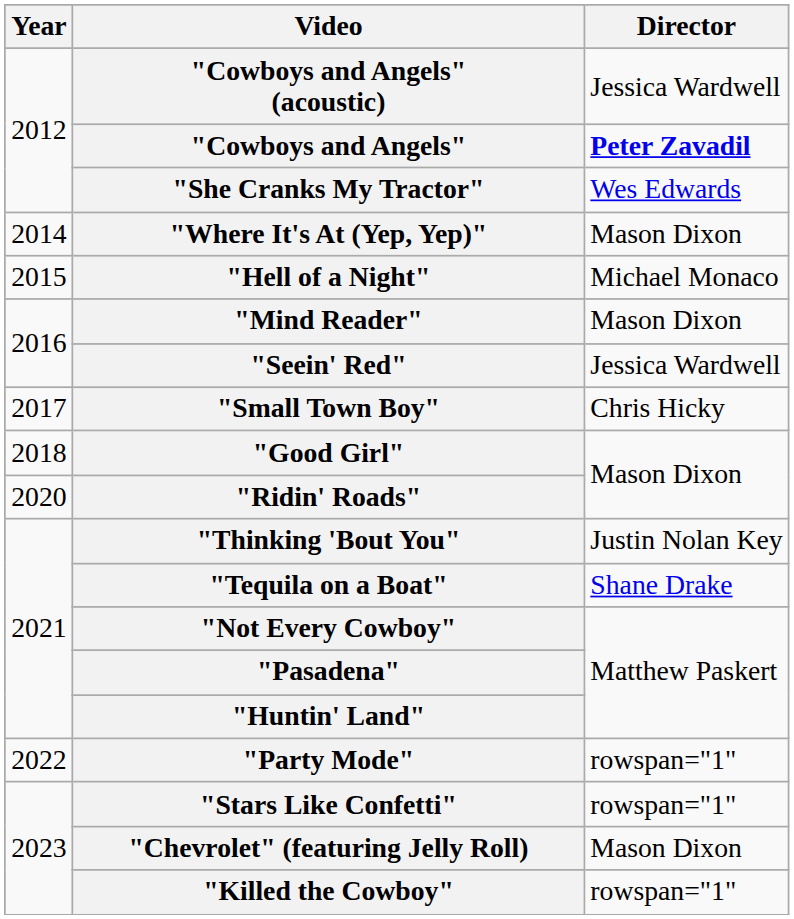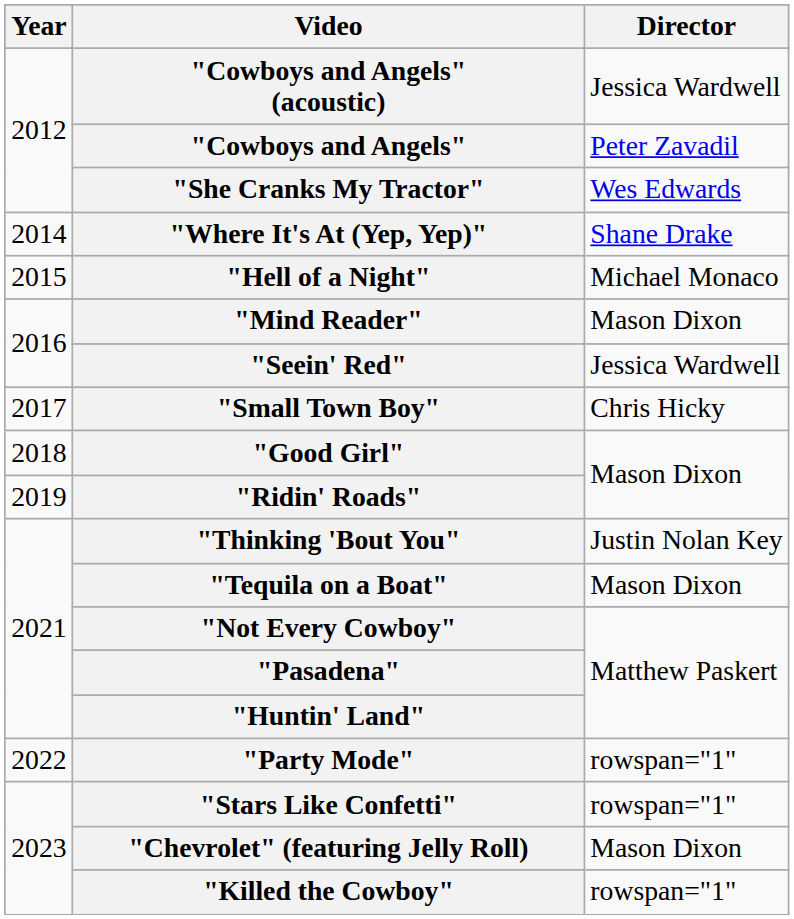(670, 145) bold -> (665, 145) normal
(666, 233) Mason Dixon -> (661, 233) Shane Drake
(39, 496) 2020 -> (39, 496) 2019
(661, 584) Shane Drake -> (666, 584) Mason Dixon
